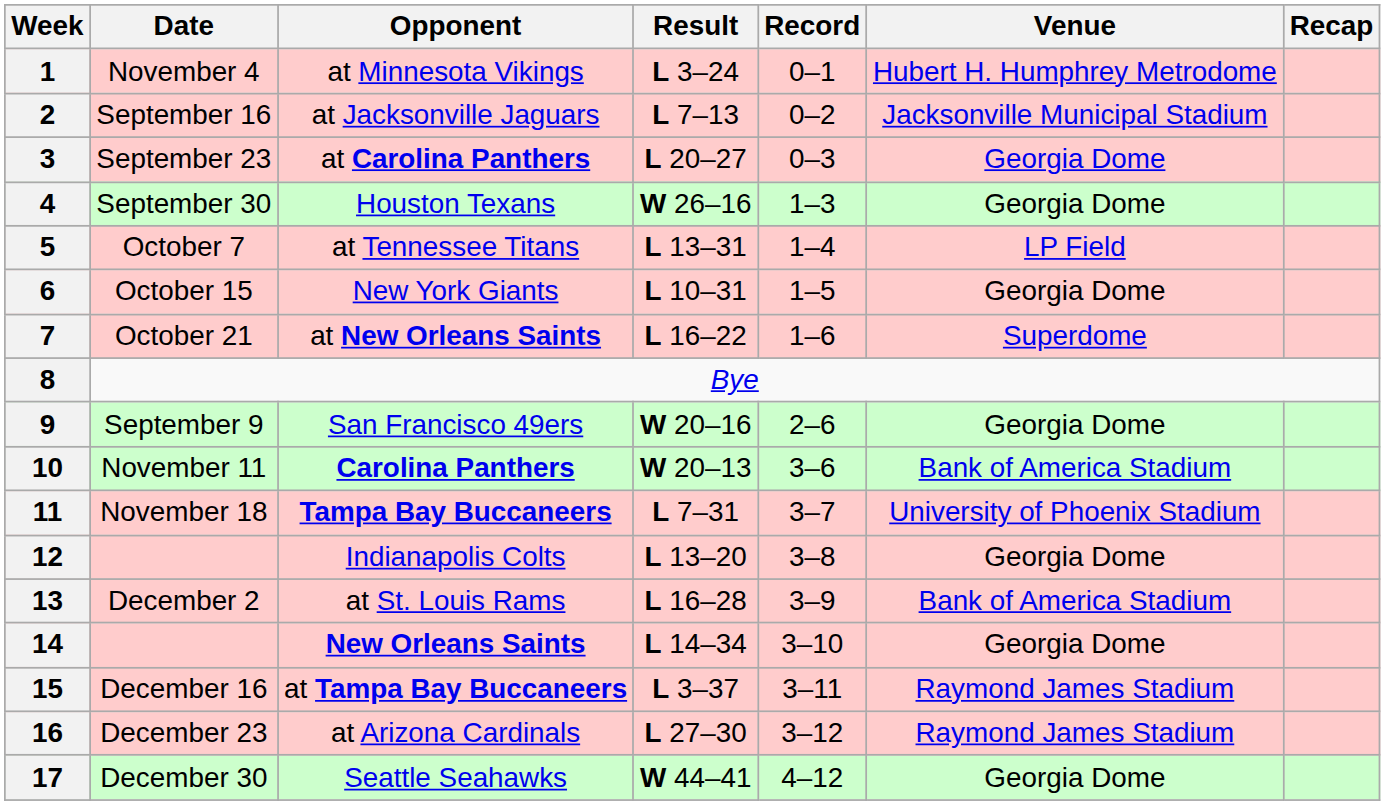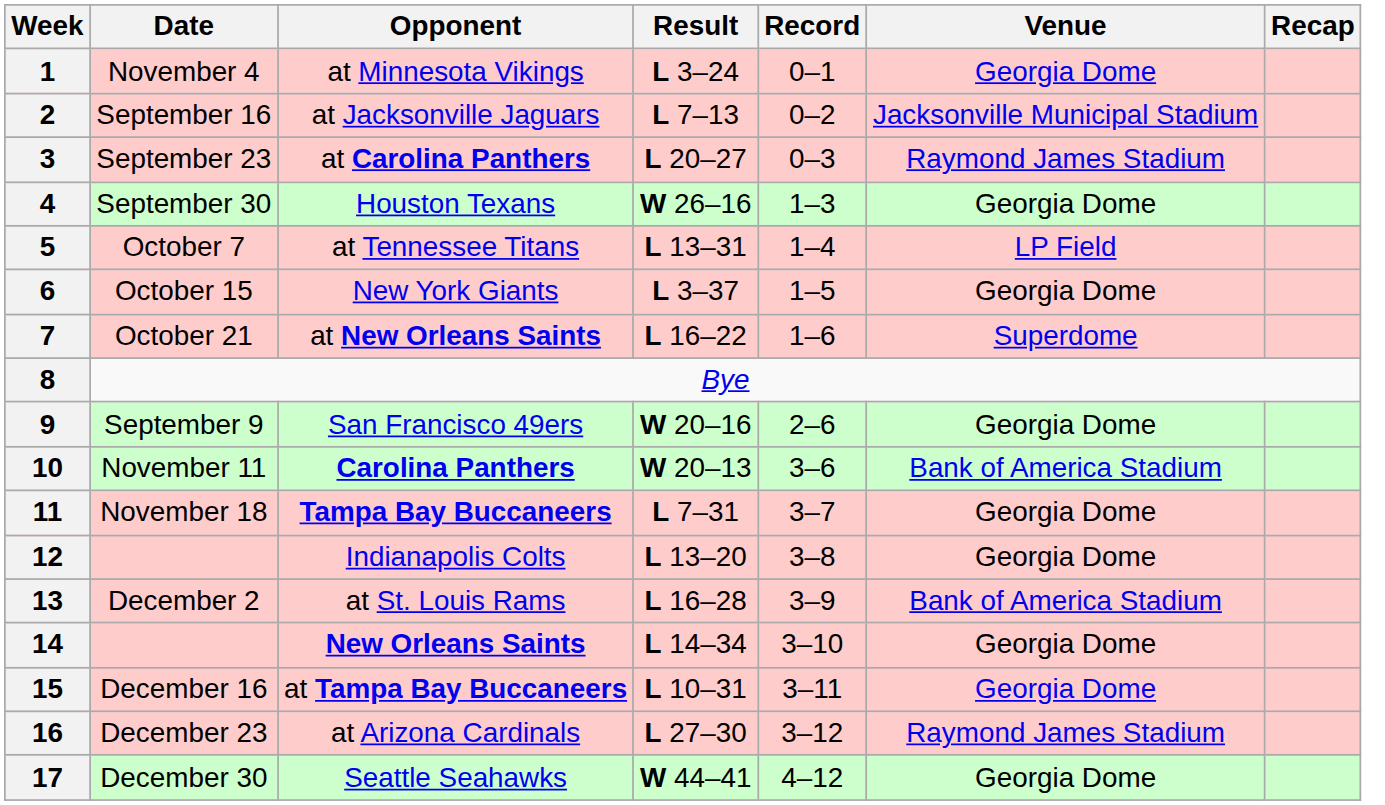(1075, 70) Hubert H. Humphrey Metrodome -> (1066, 70) Georgia Dome
(1075, 159) Georgia Dome -> (1066, 159) Raymond James Stadium
(696, 291) L 10–31 -> (696, 291) L 3–37
(1075, 512) University of Phoenix Stadium -> (1066, 512) Georgia Dome
(696, 688) L 3–37 -> (696, 688) L 10–31
(1075, 688) Raymond James Stadium -> (1066, 688) Georgia Dome
